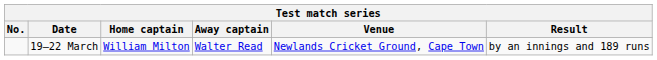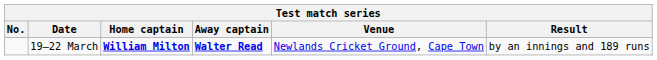(146, 46) normal -> (146, 46) bold
(229, 46) normal -> (229, 46) bold
